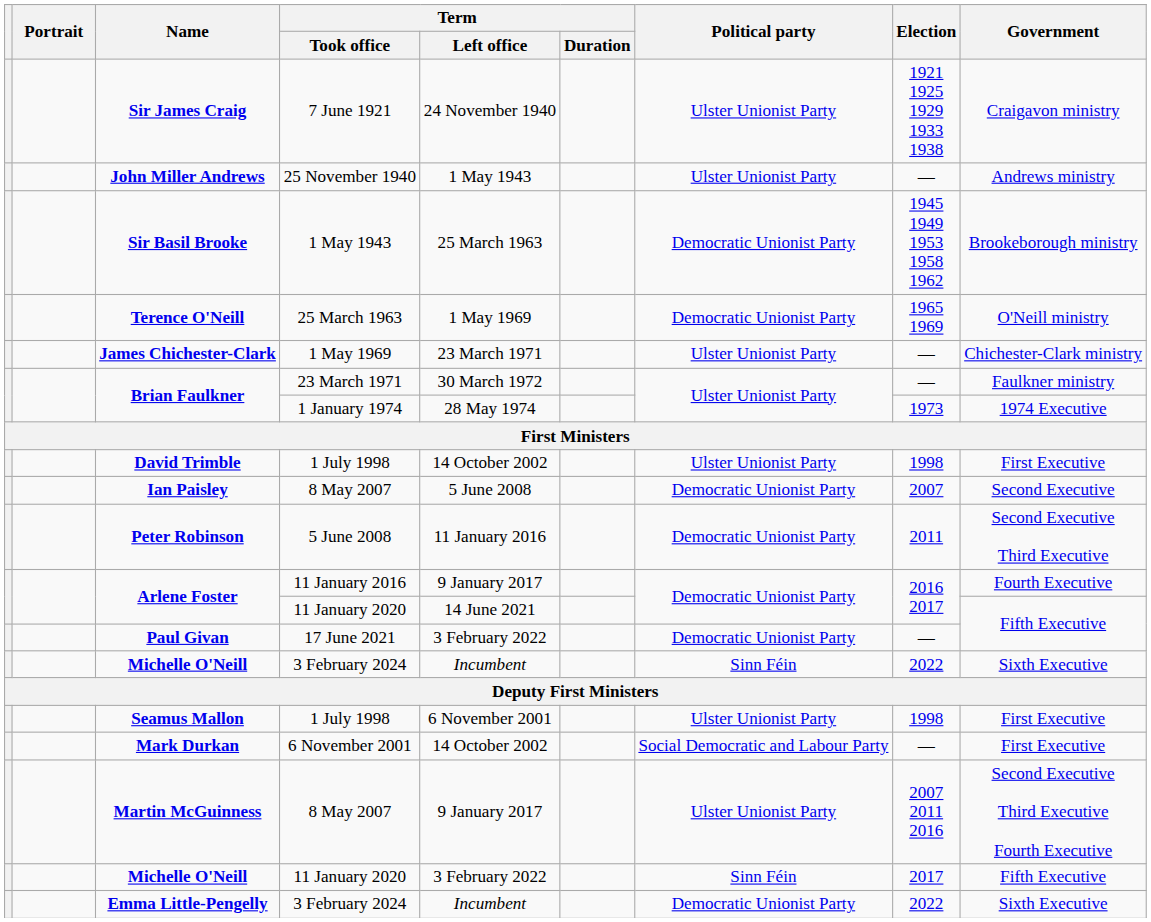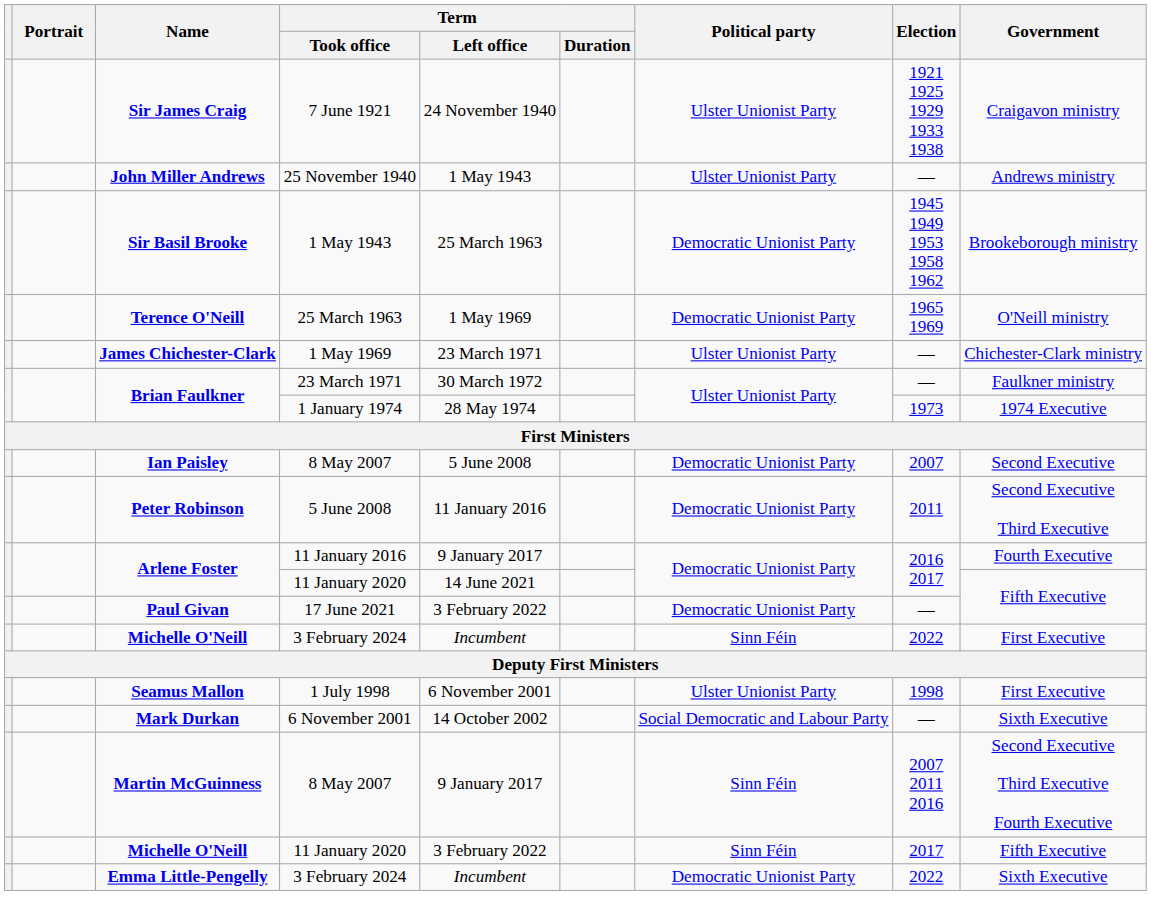- row: (188, 462)
(1053, 664) Sixth Executive -> (1053, 637) First Executive
(1053, 745) First Executive -> (1053, 718) Sixth Executive
(763, 811) Ulster Unionist Party -> (763, 784) Sinn Féin
